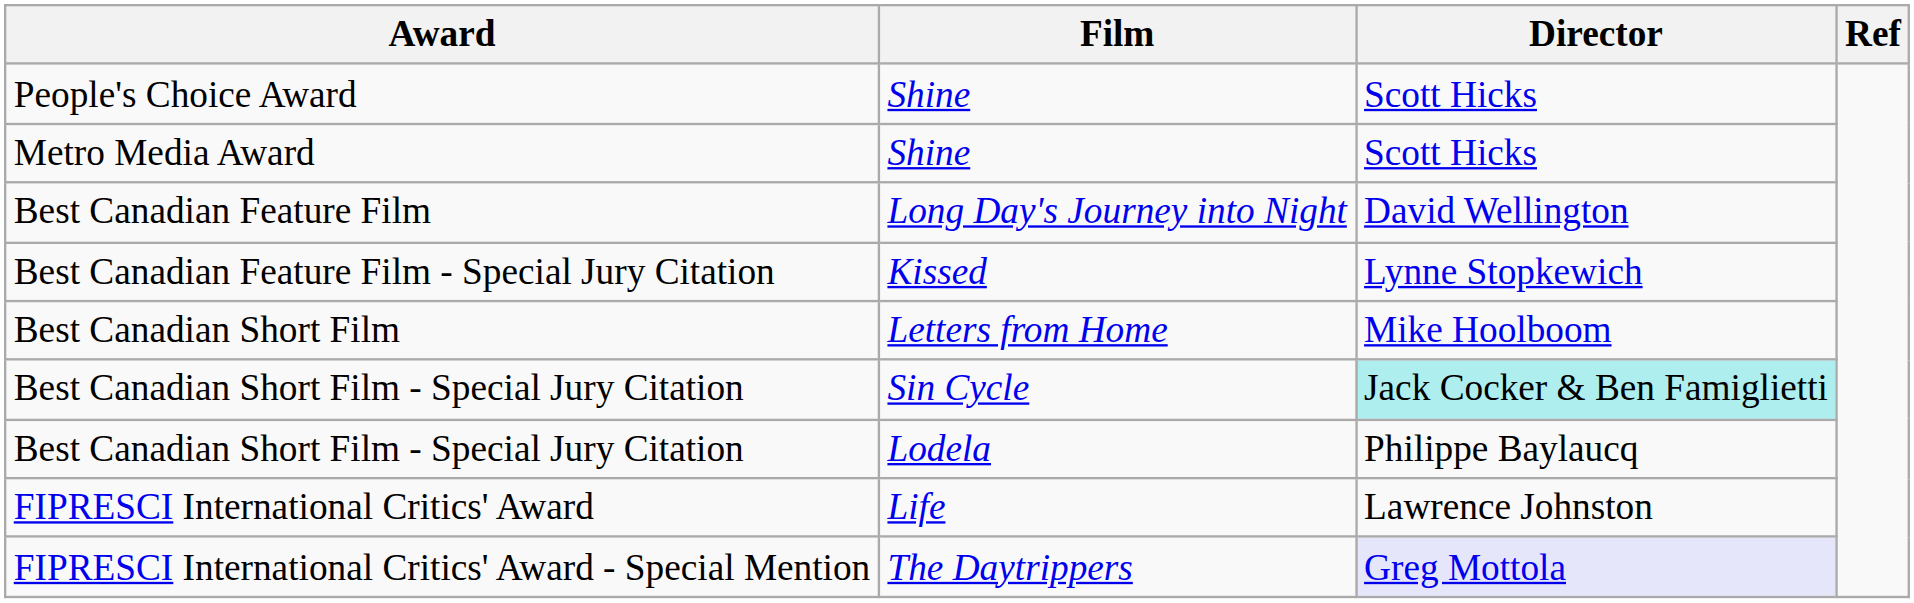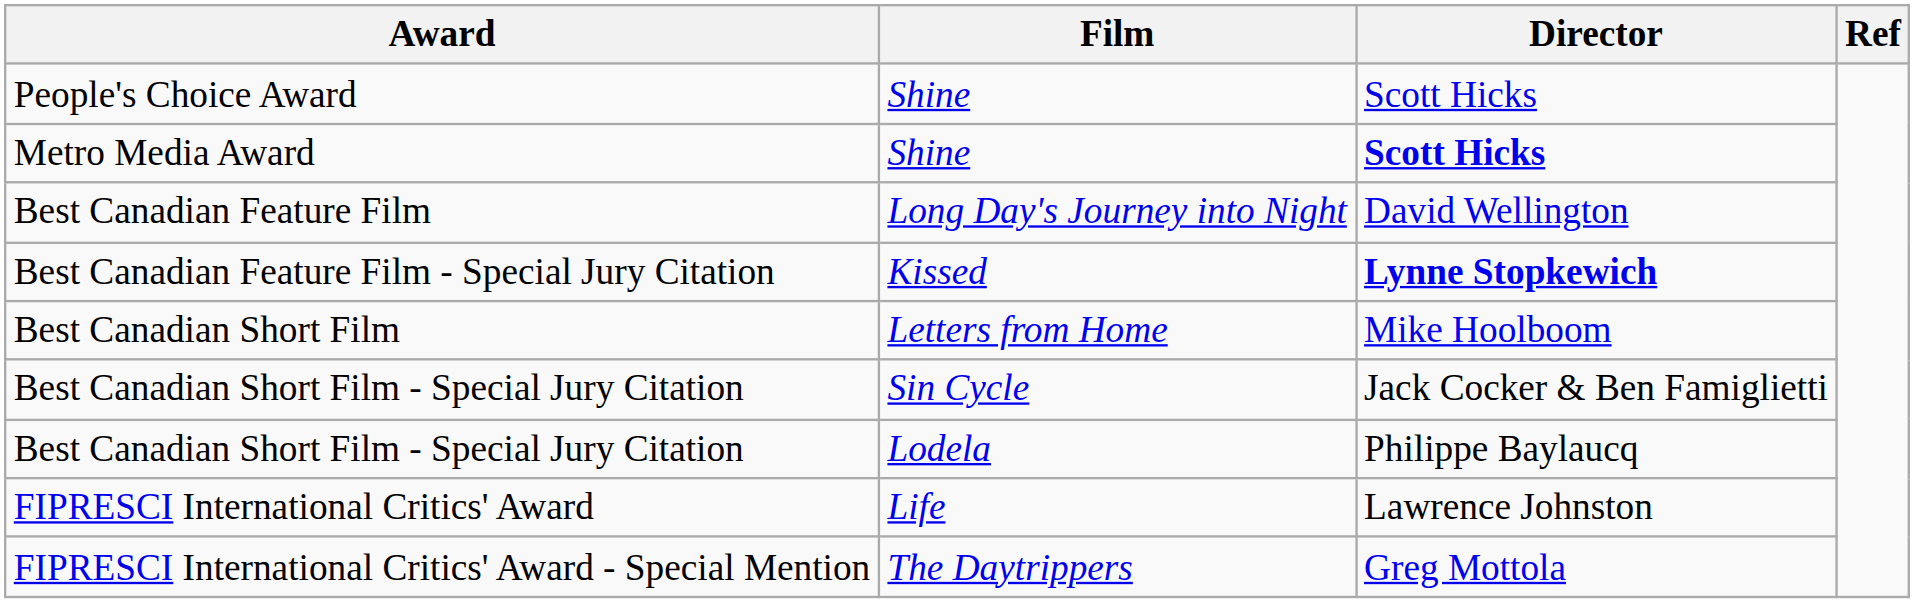(1451, 152) normal -> (1455, 152) bold
(1503, 270) normal -> (1511, 270) bold
(1596, 388) paleturquoise background -> (1596, 388) no background
(1465, 566) lavender background -> (1465, 566) no background
